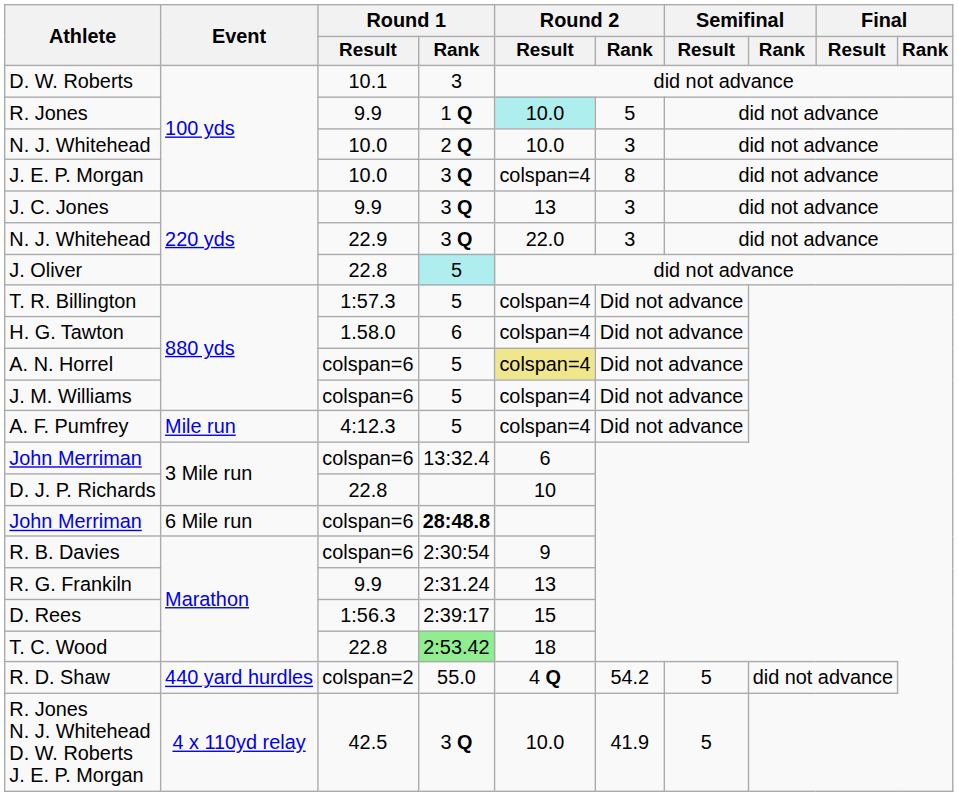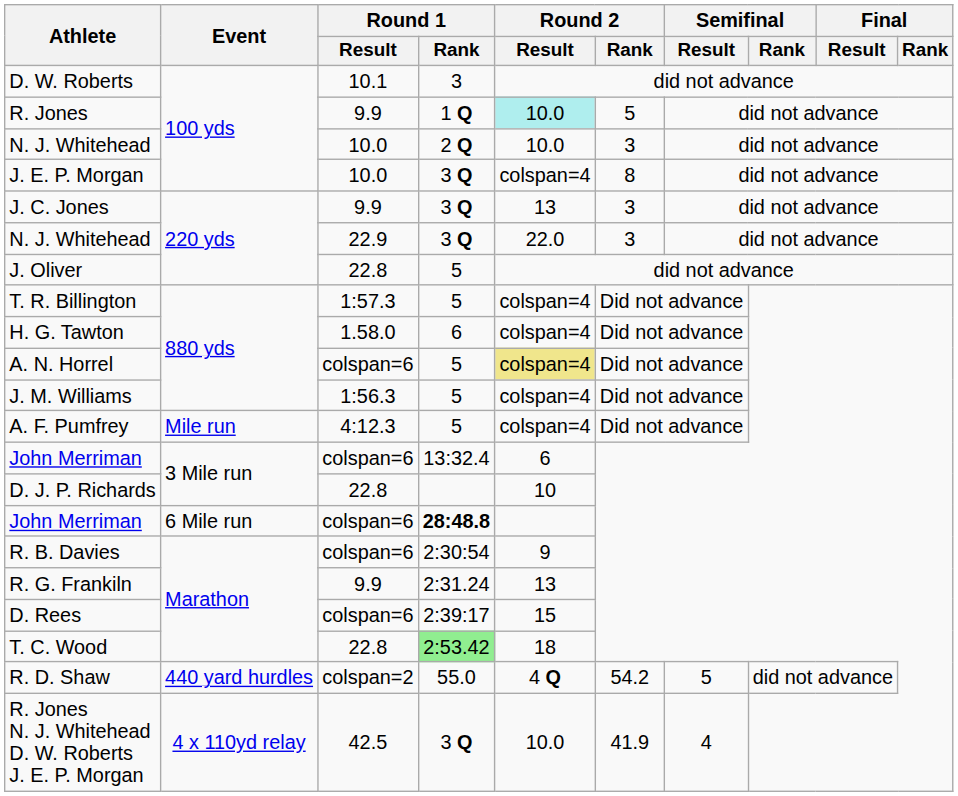(456, 270) paleturquoise background -> (456, 270) no background
(368, 396) colspan=6 -> (368, 396) 1:56.3
(368, 616) 1:56.3 -> (368, 616) colspan=6
(706, 743) 5 -> (706, 743) 4
